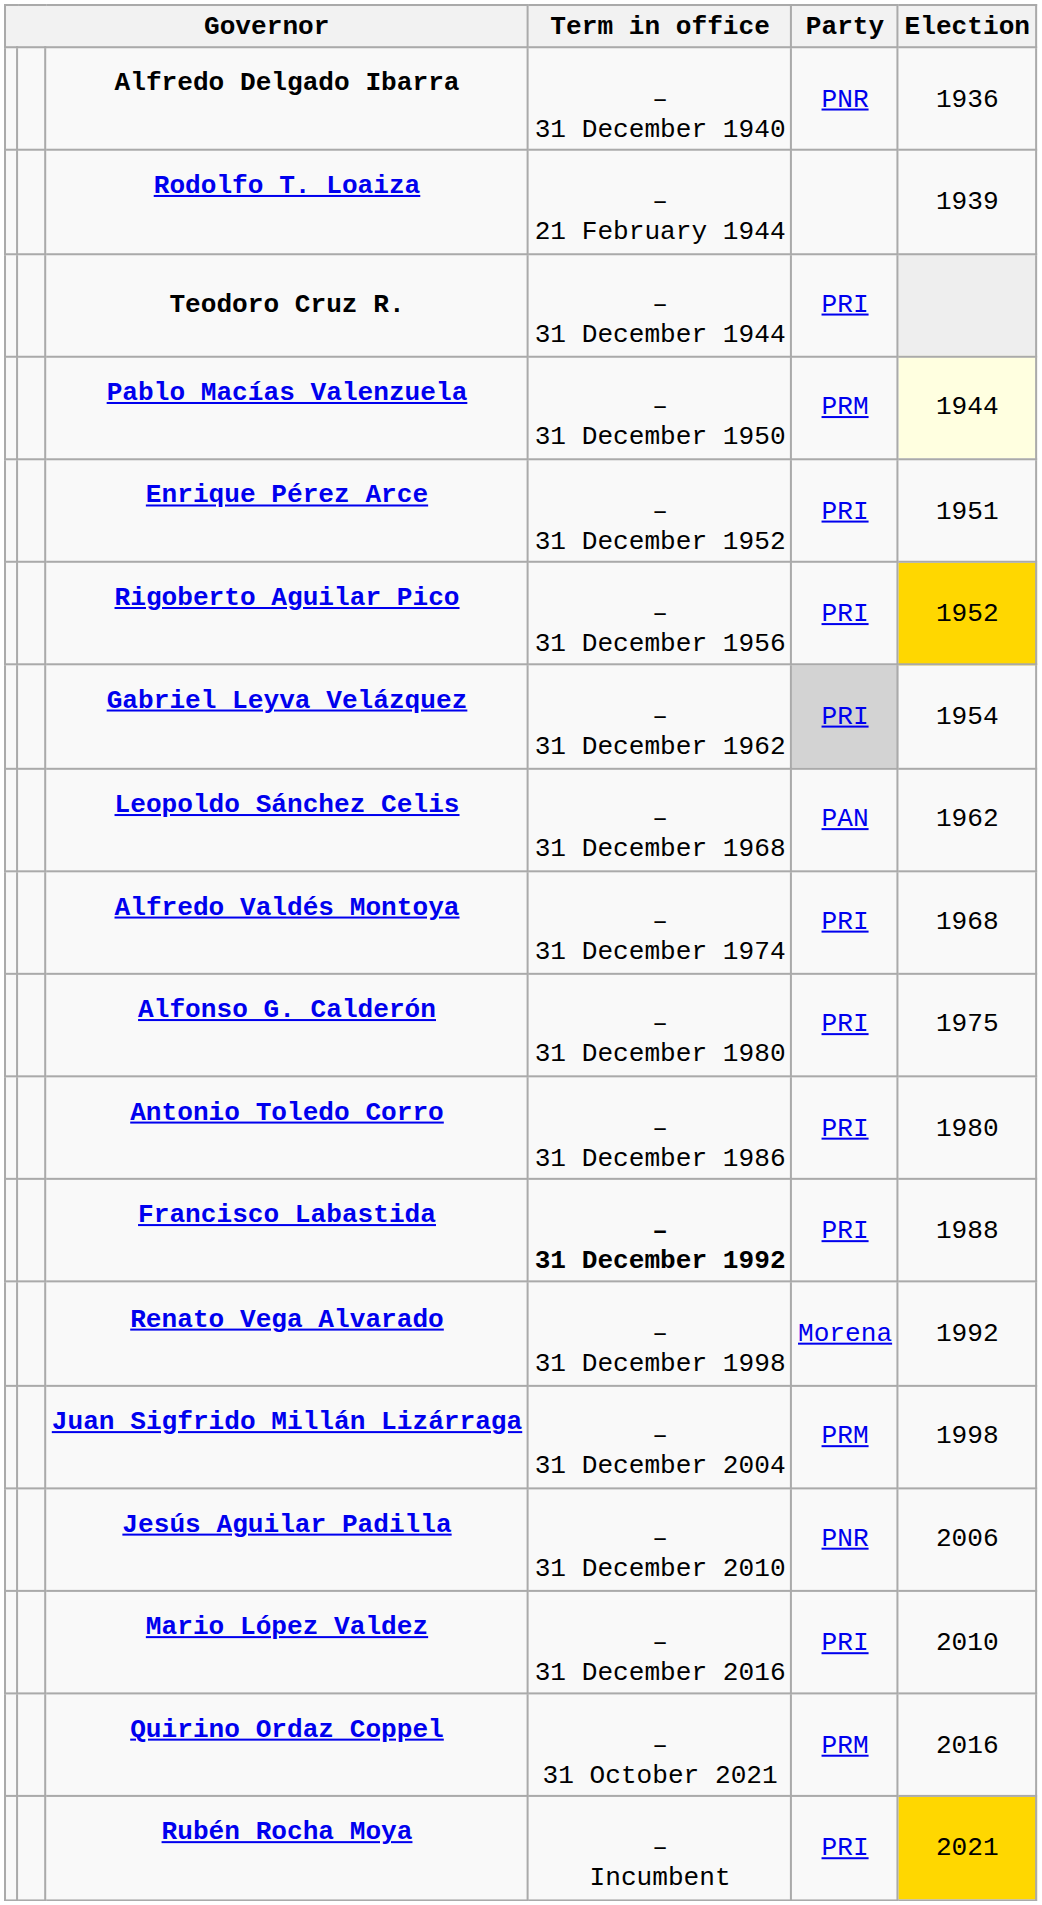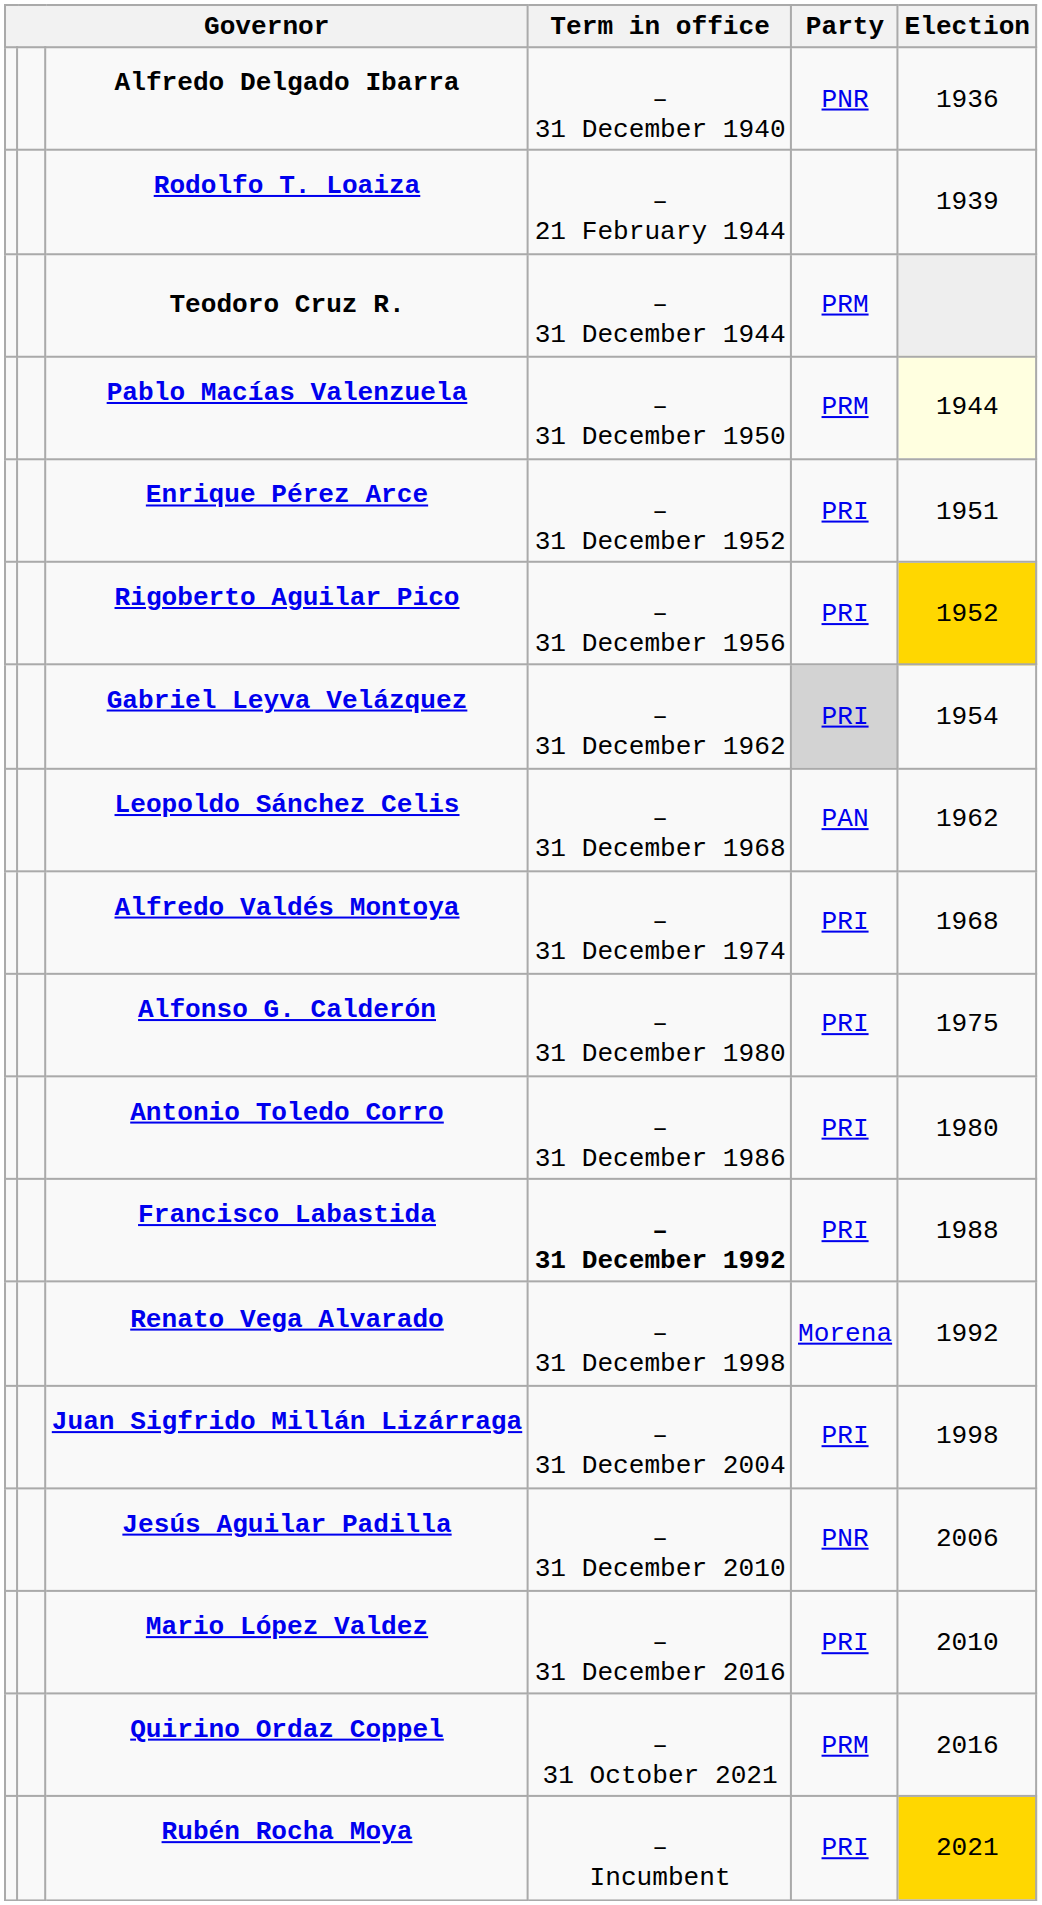(845, 305) PRI -> (845, 305) PRM
(845, 1437) PRM -> (845, 1437) PRI
